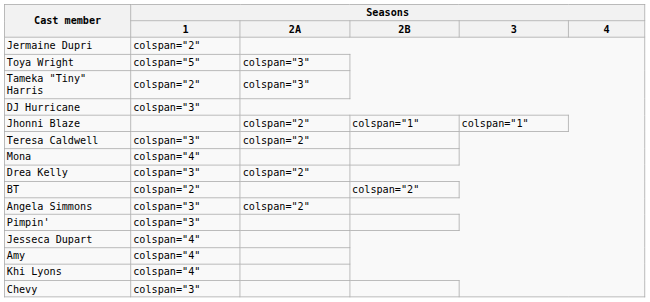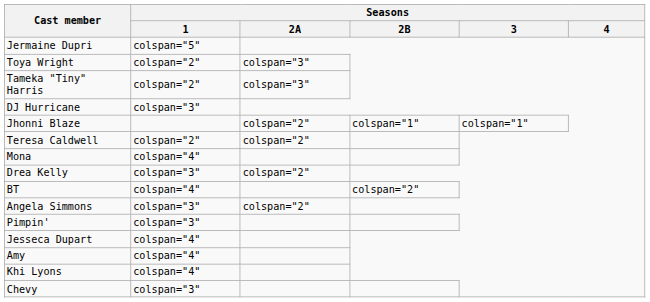(167, 46) colspan="2" -> (167, 46) colspan="5"
(167, 62) colspan="5" -> (167, 62) colspan="2"
(167, 140) colspan="3" -> (167, 140) colspan="2"
(167, 190) colspan="2" -> (167, 190) colspan="4"
